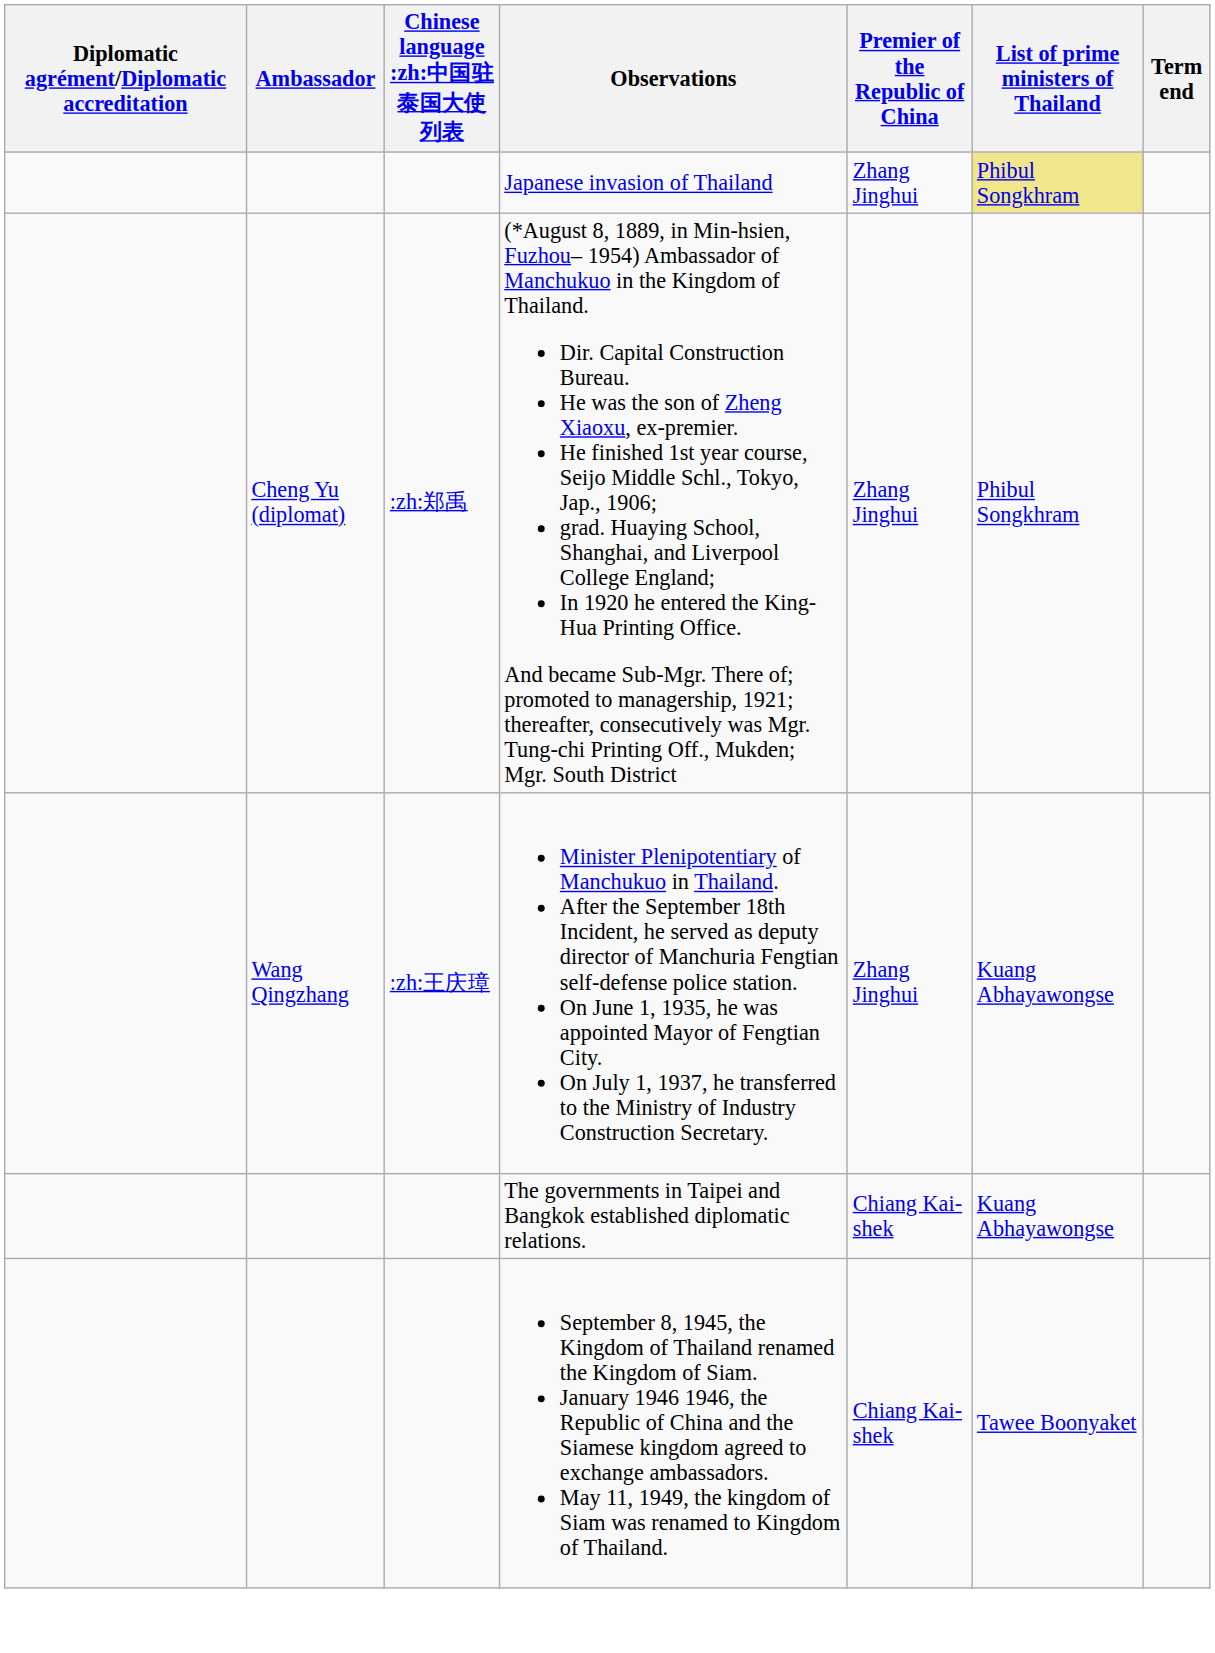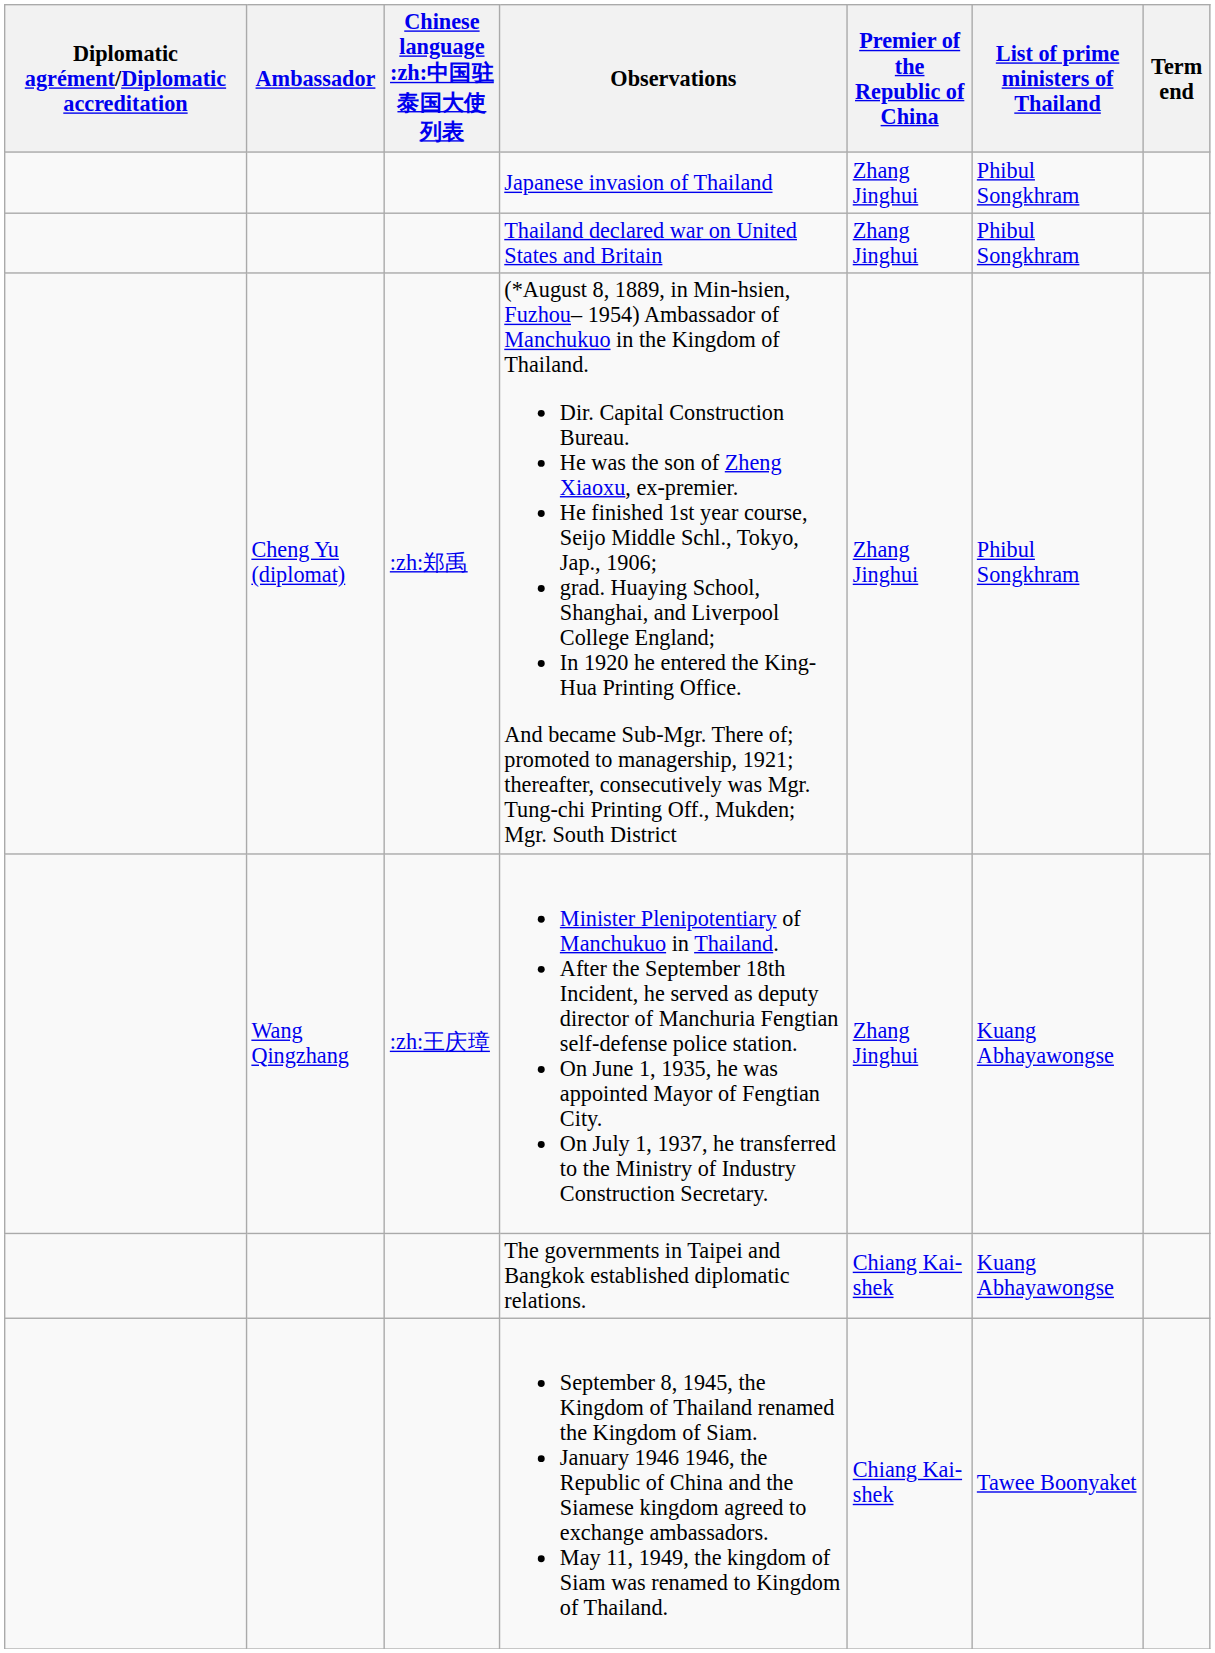(1028, 182) khaki background -> (1028, 182) no background
+ row: (651, 242)
